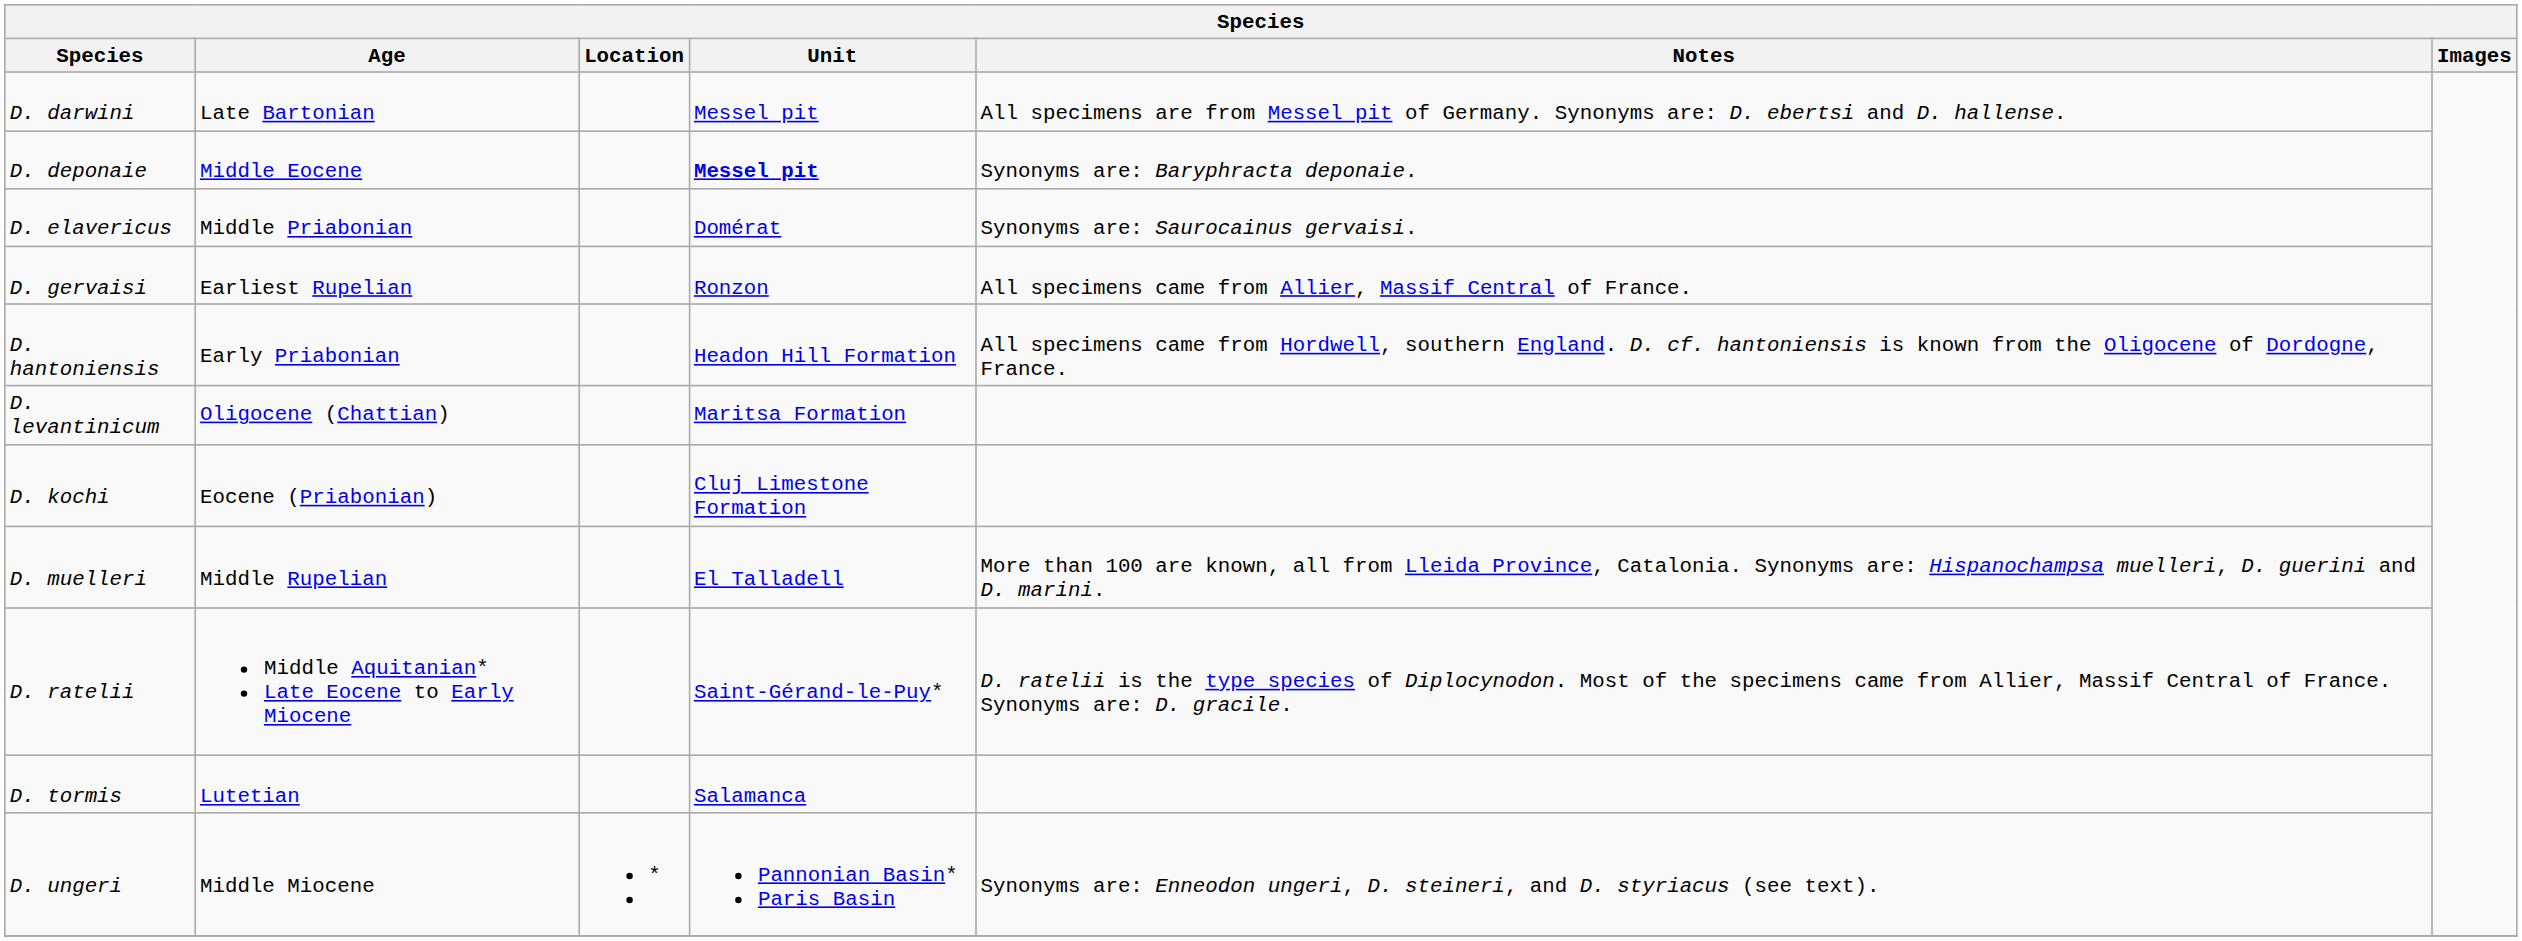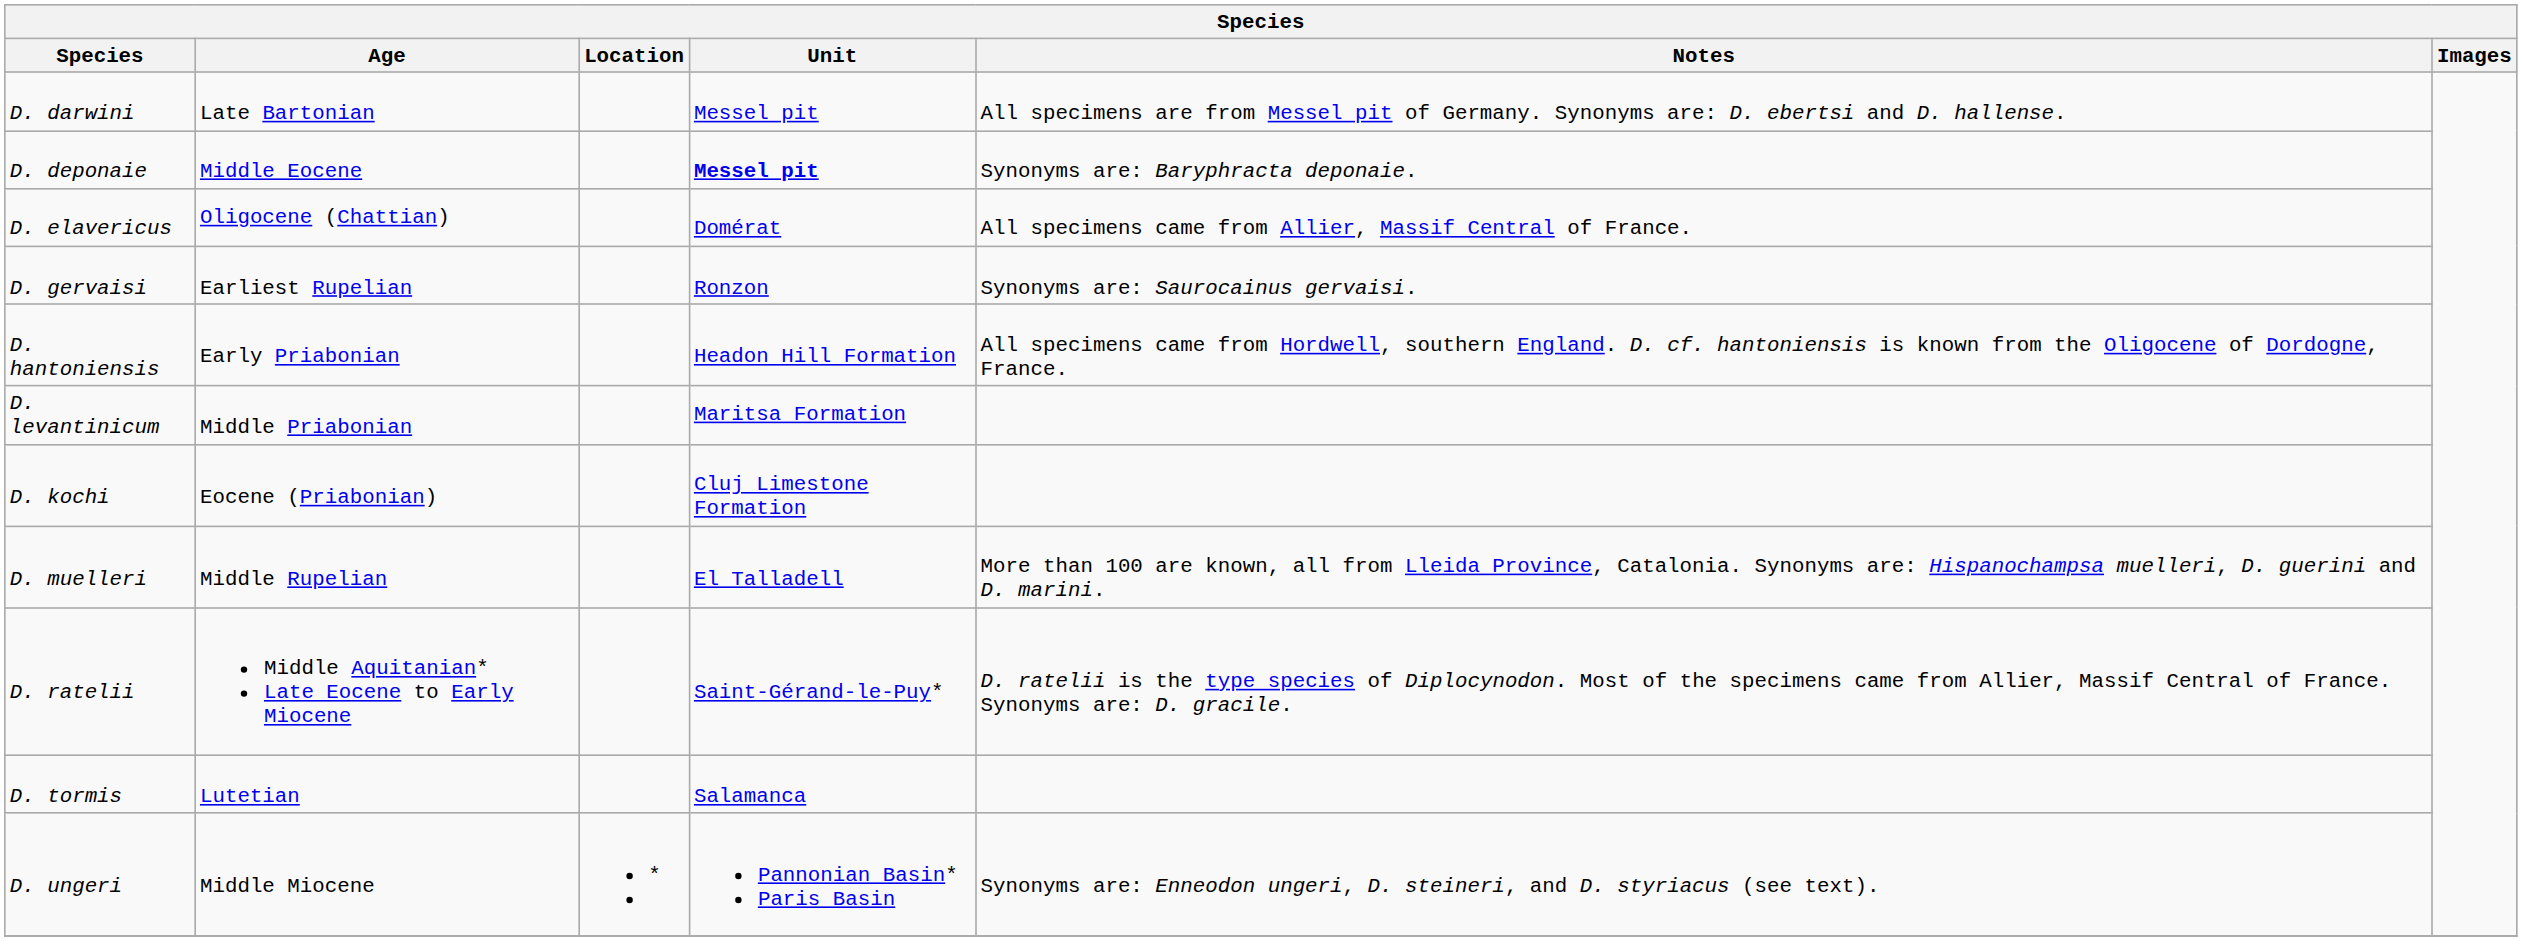(306, 229) Middle Priabonian -> (325, 217) Oligocene (Chattian)
(1199, 229) Synonyms are: Saurocainus gervaisi. -> (1336, 229) All specimens came from Allier, Massif Central of France.
(1336, 287) All specimens came from Allier, Massif Central of France. -> (1199, 287) Synonyms are: Saurocainus gervaisi.
(325, 415) Oligocene (Chattian) -> (306, 427) Middle Priabonian
